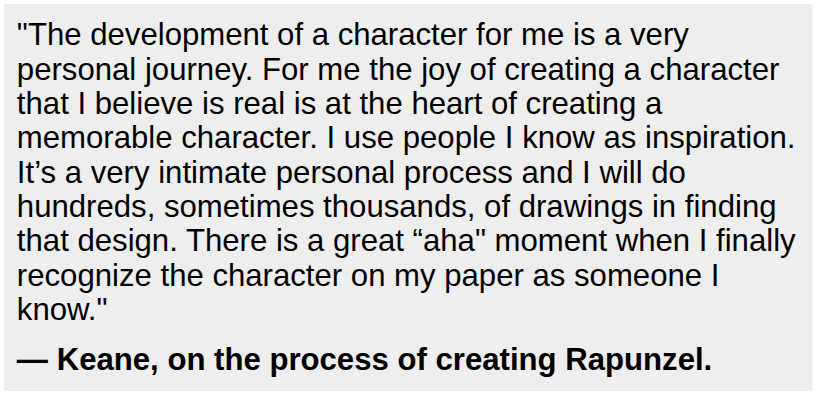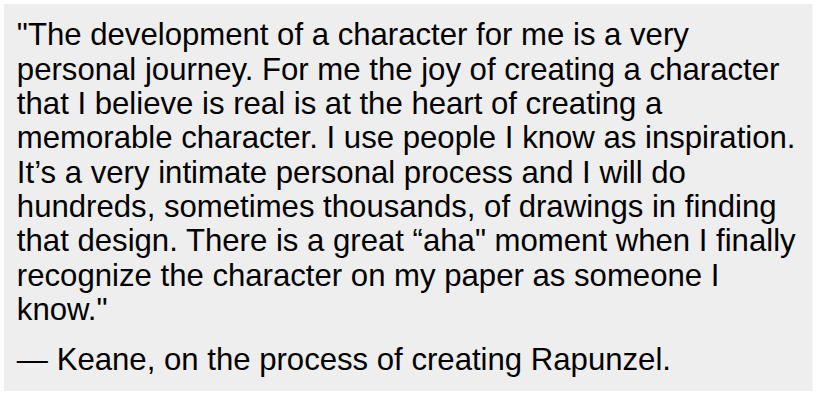(365, 360) bold -> (344, 360) normal
